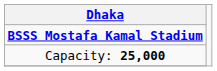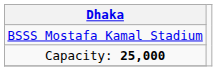(105, 35) bold -> (105, 35) normal
